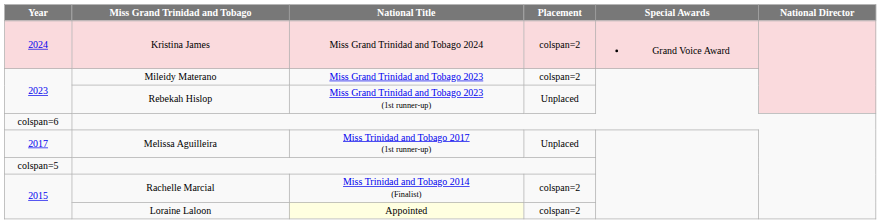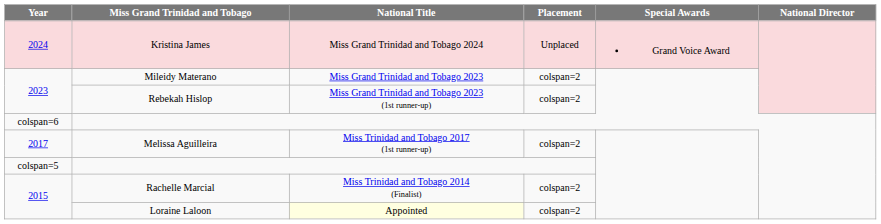(560, 45) colspan=2 -> (560, 45) Unplaced
(560, 99) Unplaced -> (560, 99) colspan=2
(560, 144) Unplaced -> (560, 144) colspan=2
